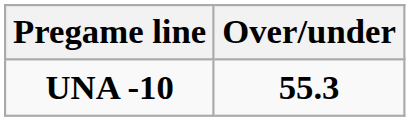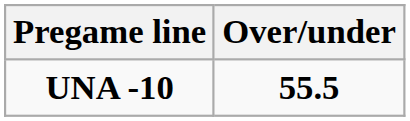(309, 87) 55.3 -> (309, 87) 55.5
